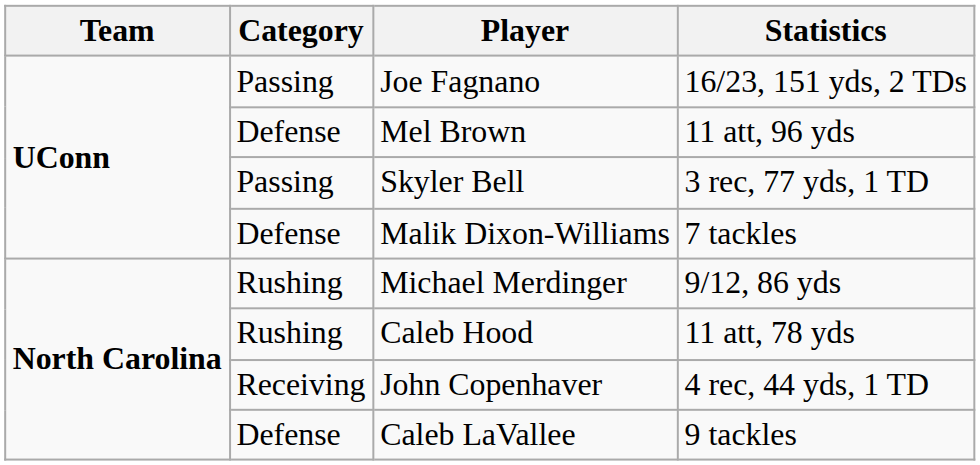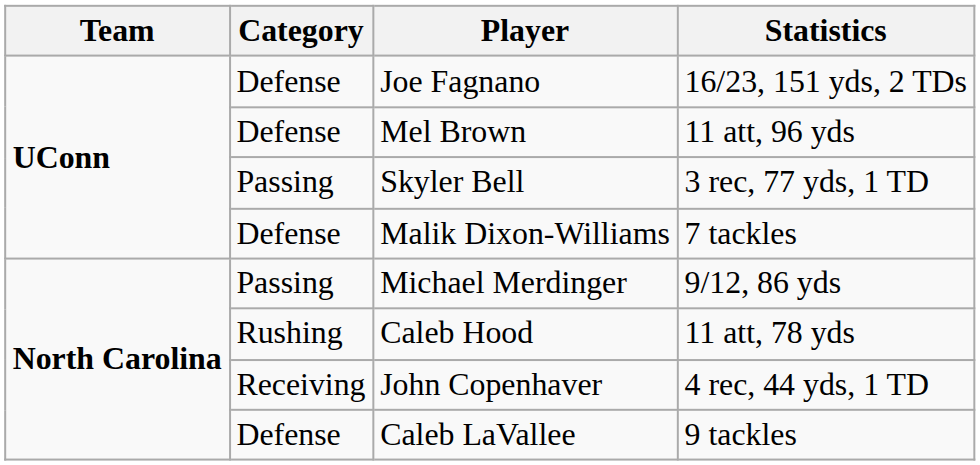(285, 81) Passing -> (289, 81) Defense
(289, 283) Rushing -> (285, 283) Passing
